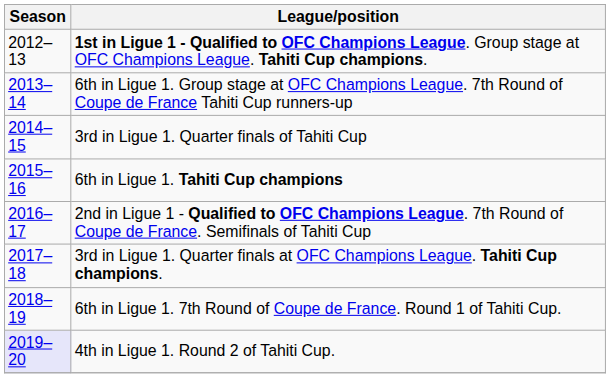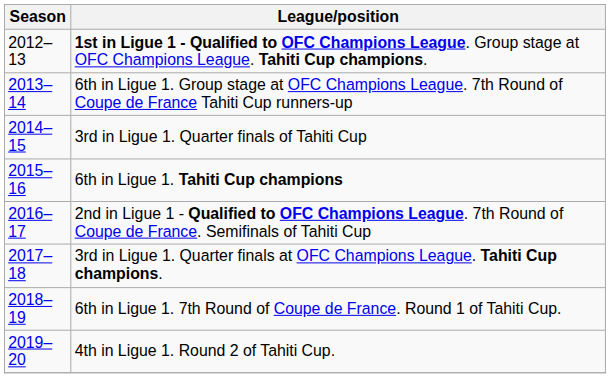(30, 351) lavender background -> (30, 351) no background
